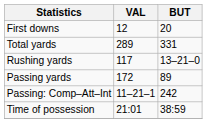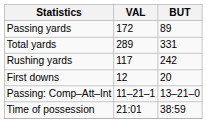rows swapped: (33, 29) <-> (39, 77)
(180, 61) 13–21–0 -> (169, 61) 242
(169, 94) 242 -> (180, 94) 13–21–0
